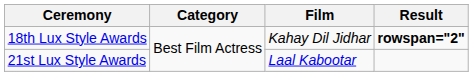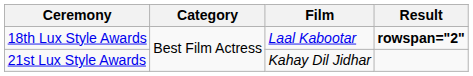(320, 37) Kahay Dil Jidhar -> (312, 37) Laal Kabootar
(312, 60) Laal Kabootar -> (320, 60) Kahay Dil Jidhar
